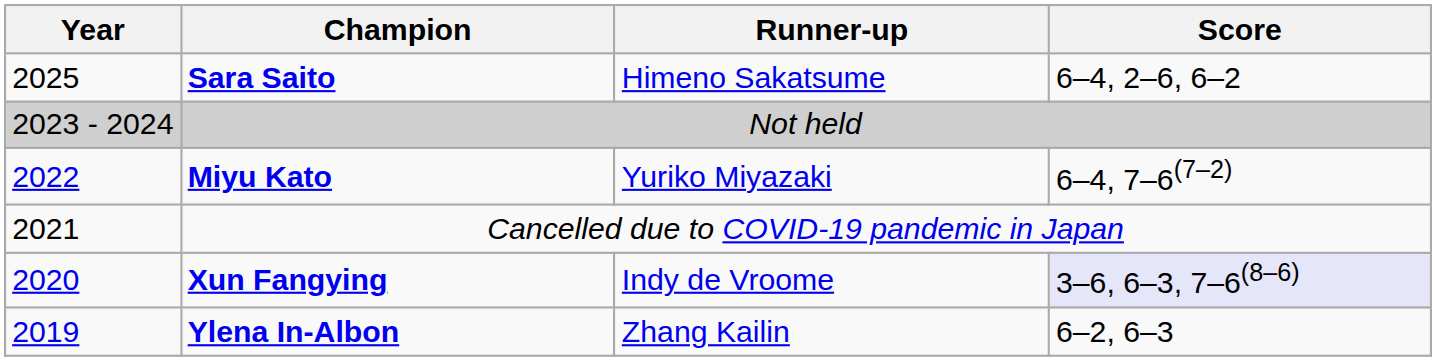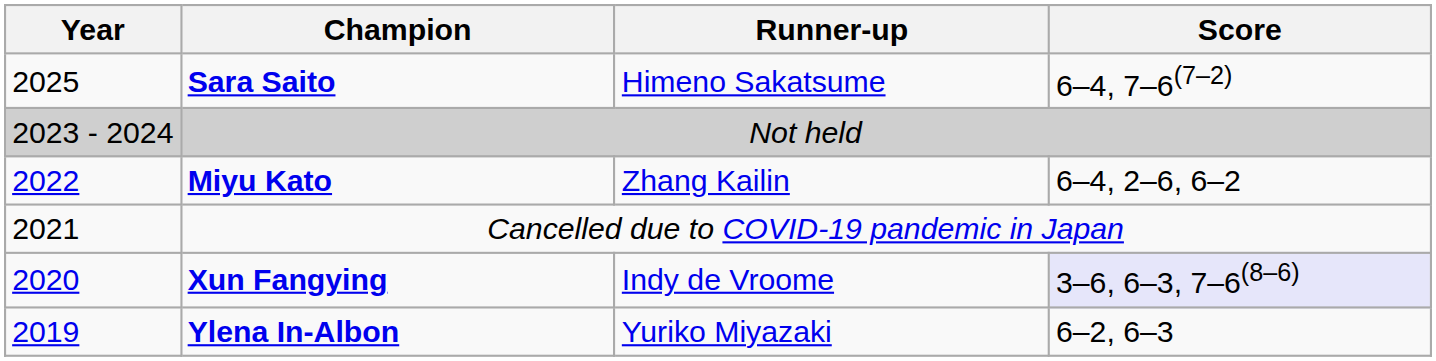(1148, 77) 6–4, 2–6, 6–2 -> (1144, 81) 6–4, 7–6(7–2)
(727, 177) Yuriko Miyazaki -> (706, 181) Zhang Kailin
(1144, 177) 6–4, 7–6(7–2) -> (1148, 181) 6–4, 2–6, 6–2
(706, 332) Zhang Kailin -> (727, 332) Yuriko Miyazaki
